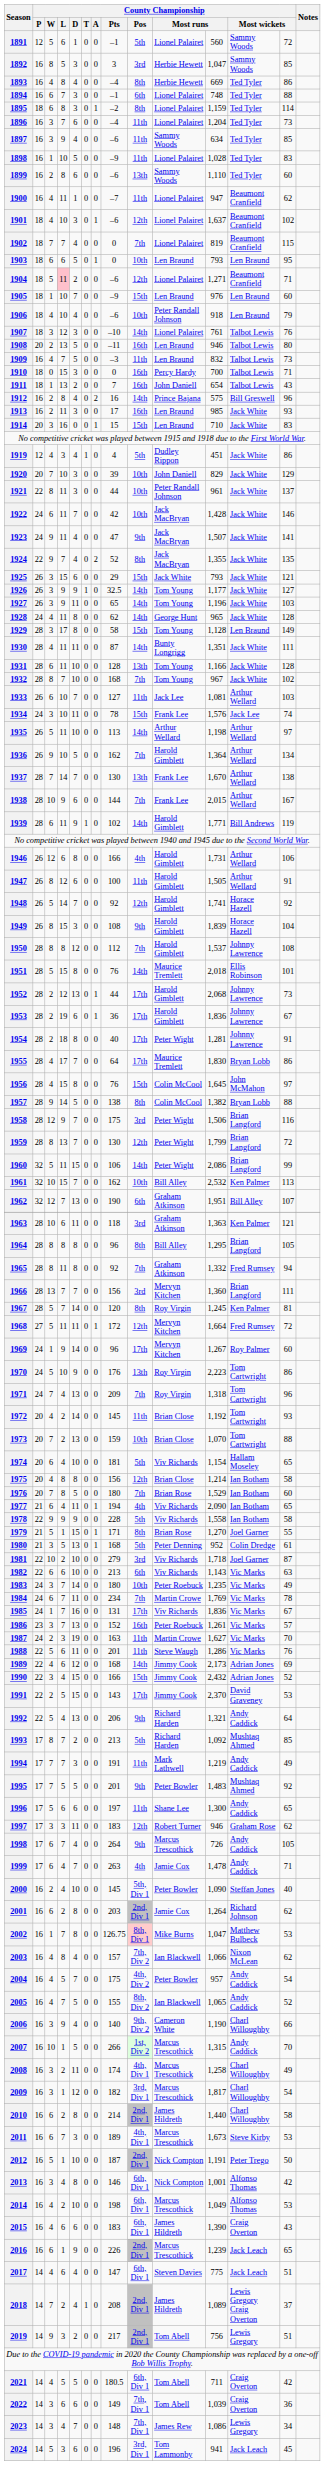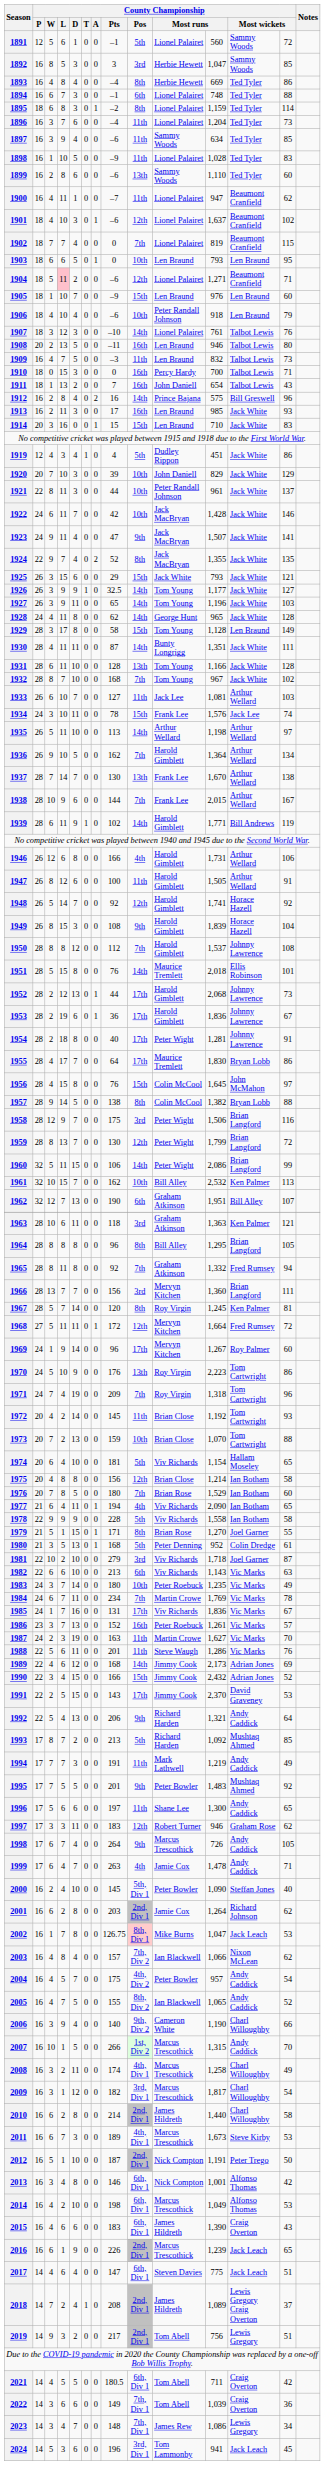(75, 1394) 13 -> (75, 1394) 19
(245, 1934) Matthew Bulbeck -> (249, 1934) Jack Leach
